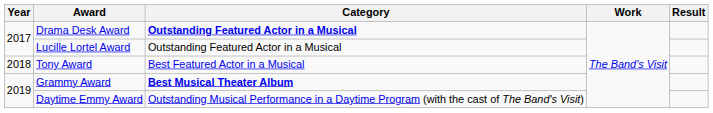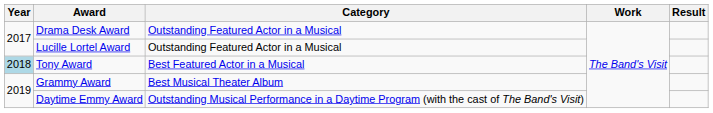(252, 30) bold -> (245, 30) normal
(19, 64) no background -> (19, 64) lightblue background
(221, 82) bold -> (216, 82) normal
